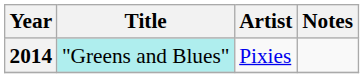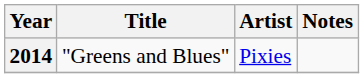(146, 55) paleturquoise background -> (146, 55) no background
